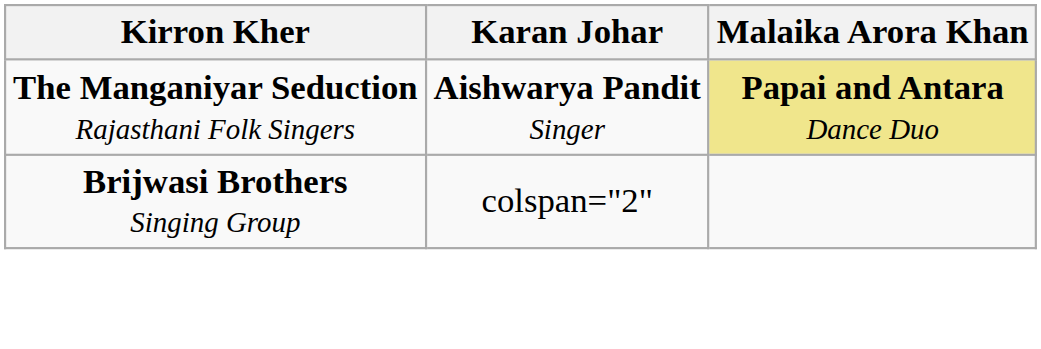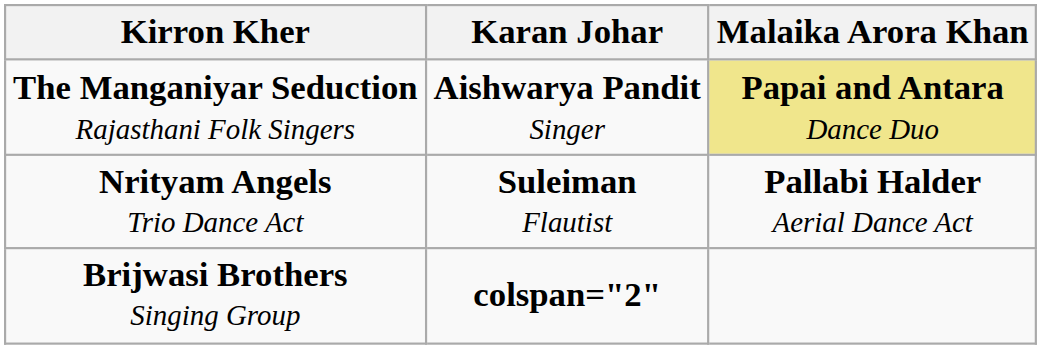+ row: (215, 200)
(567, 200) normal -> (567, 294) bold
